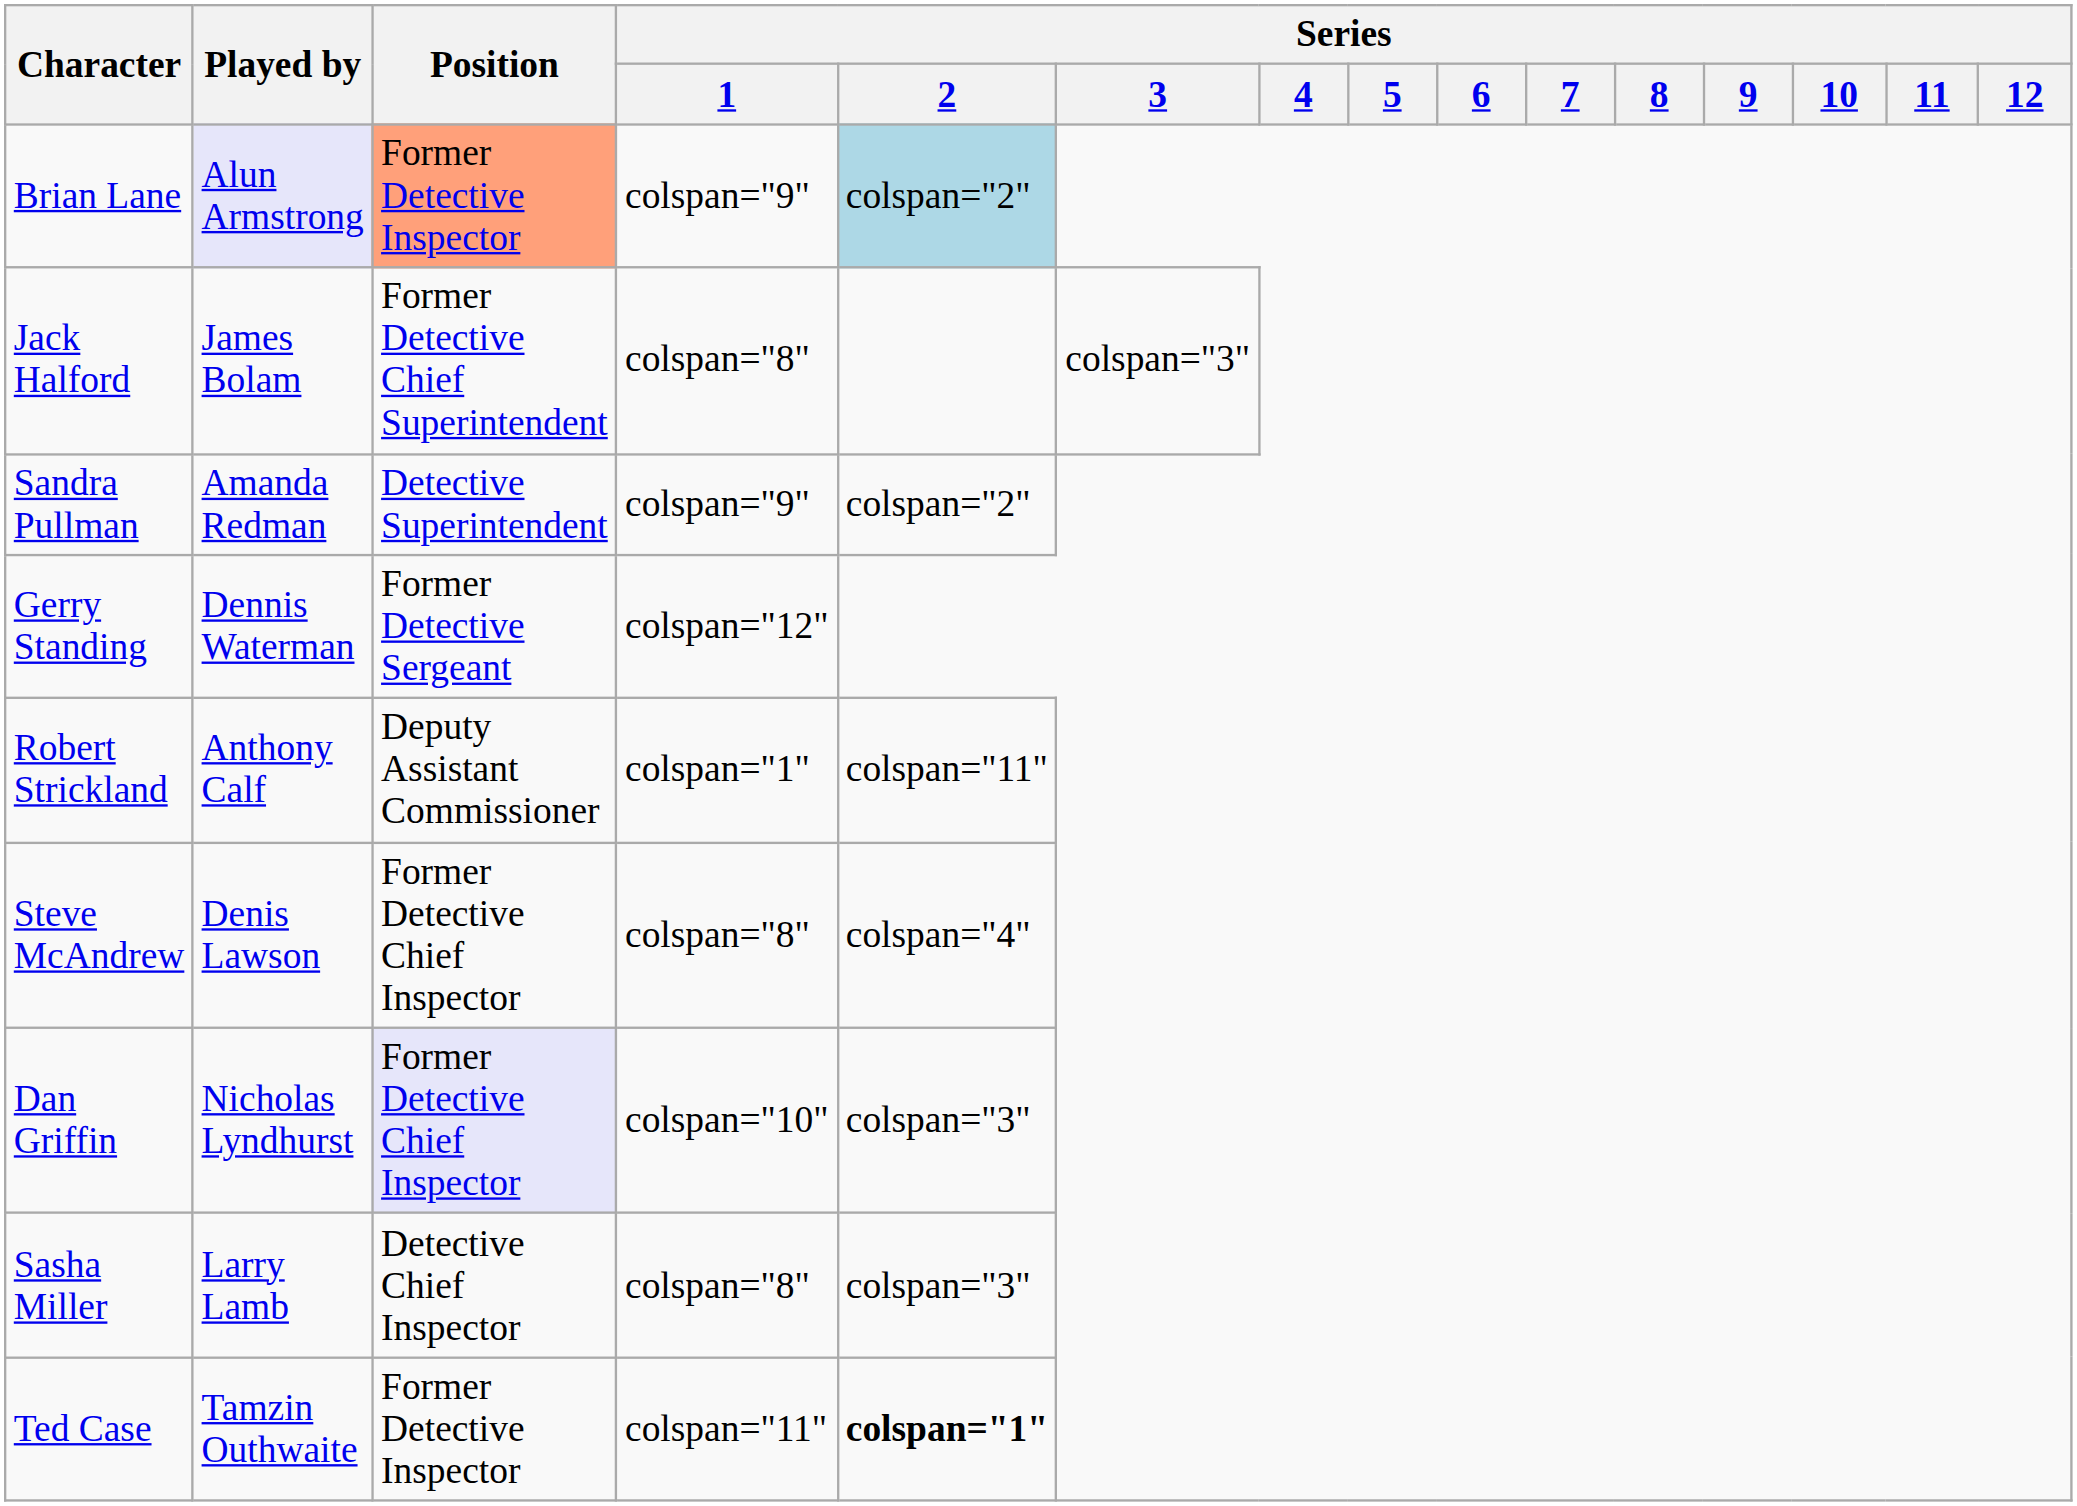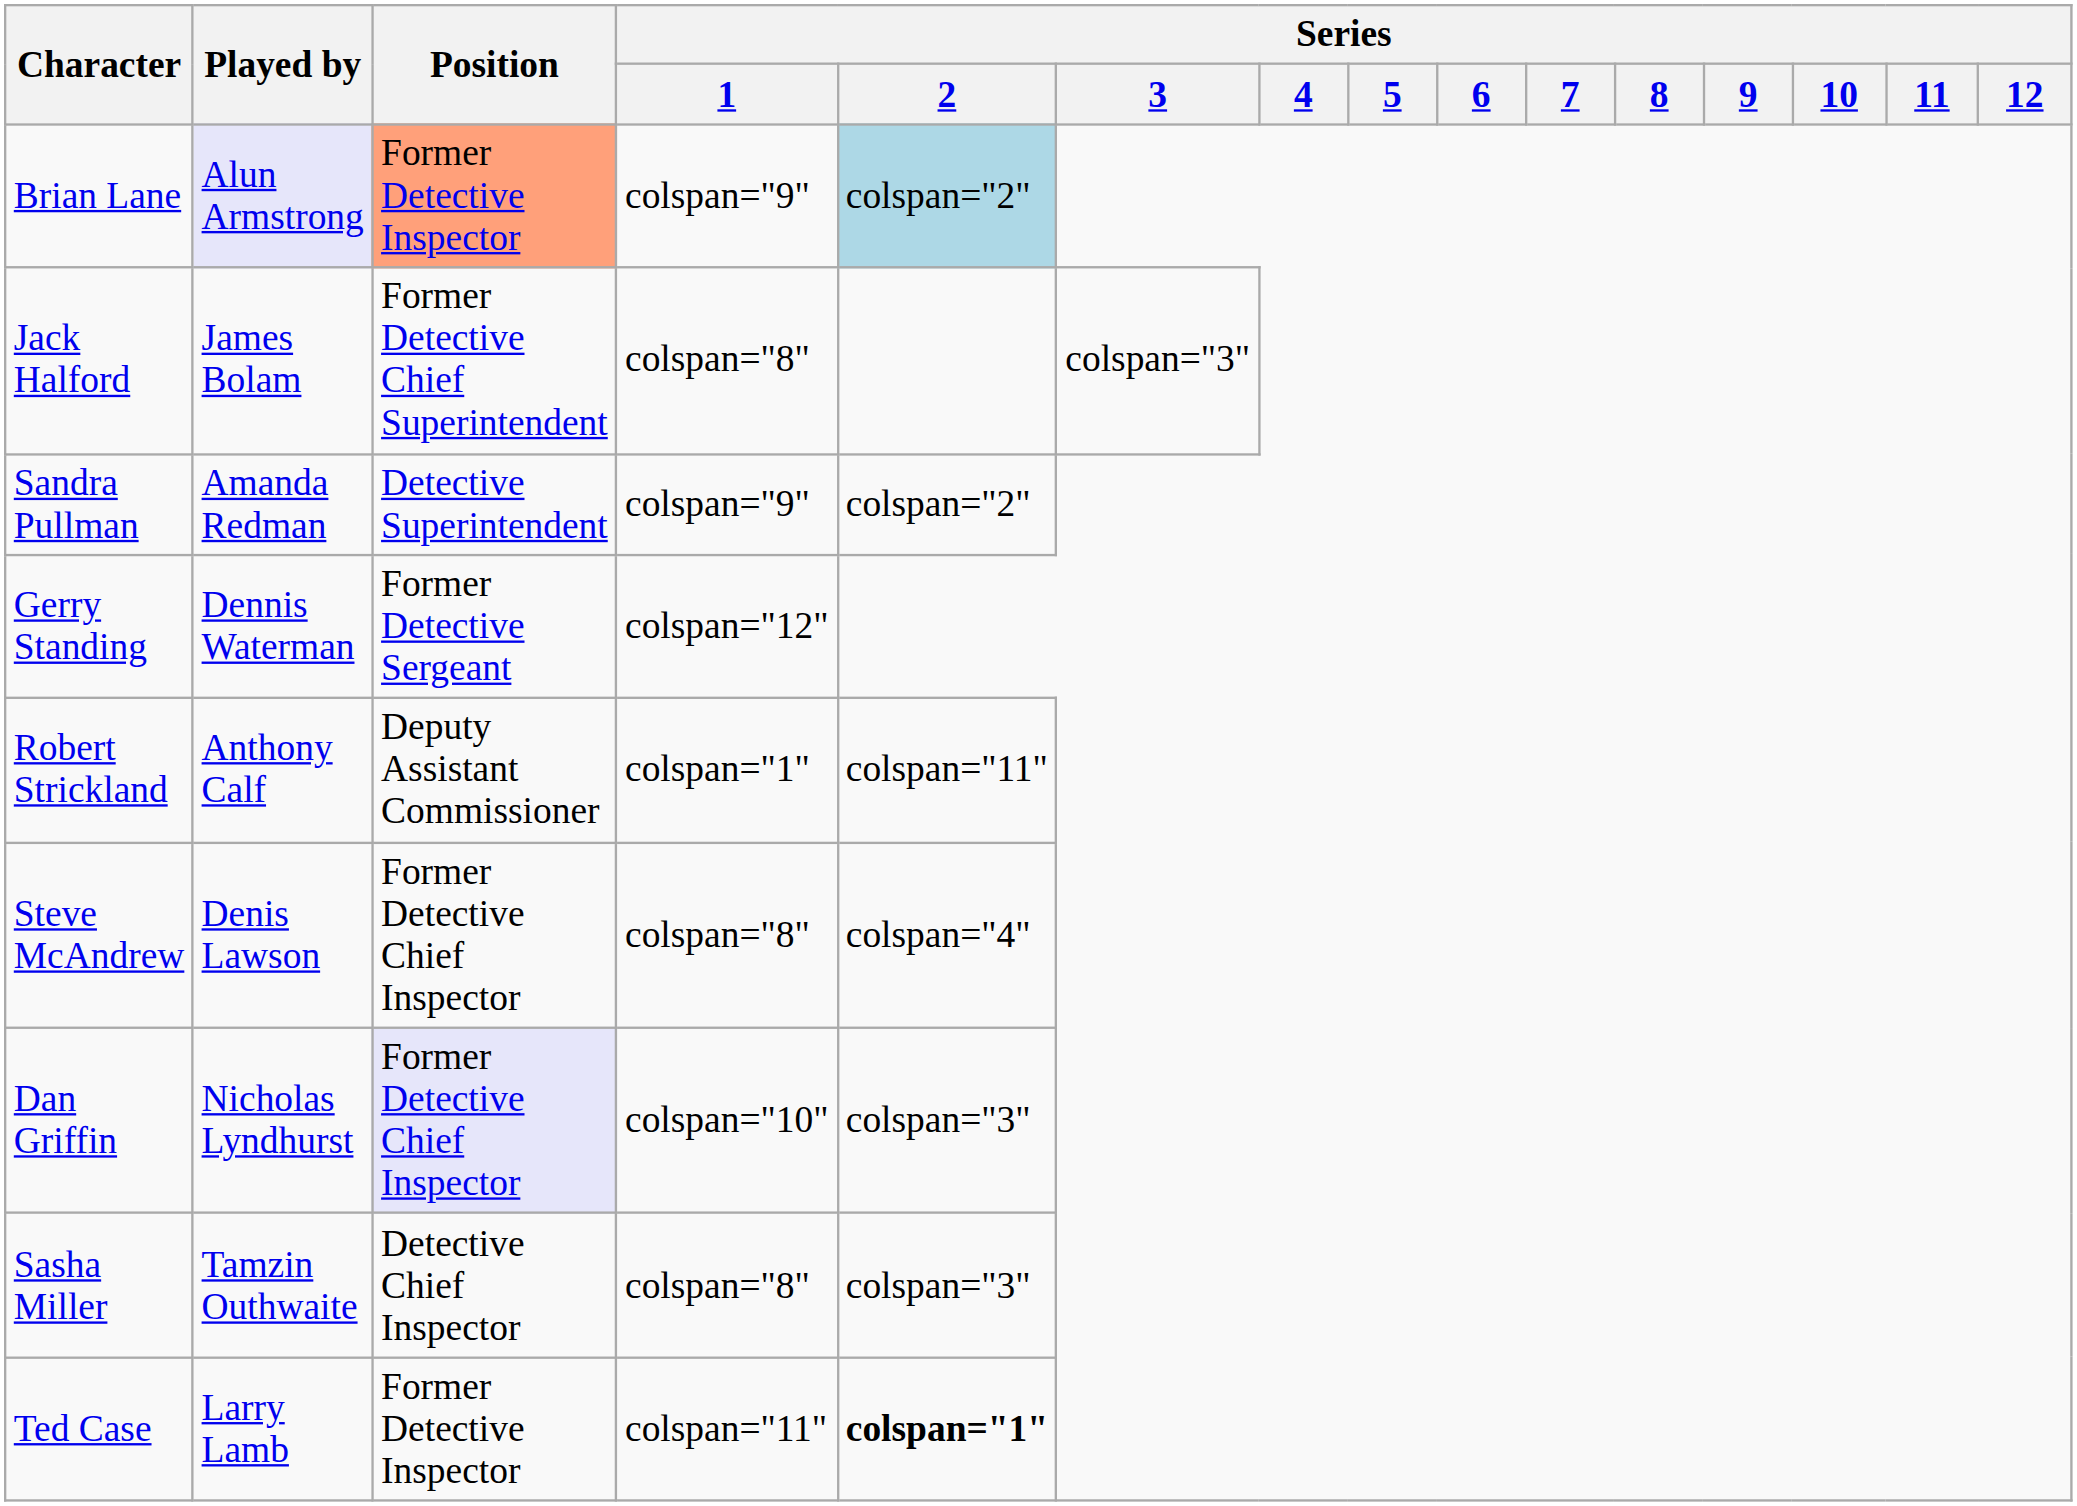(245, 1284) Larry Lamb -> (280, 1284) Tamzin Outhwaite
(280, 1428) Tamzin Outhwaite -> (245, 1428) Larry Lamb
